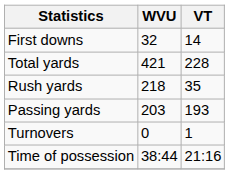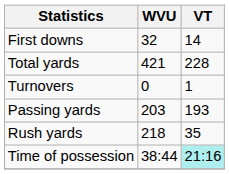rows swapped: (45, 86) <-> (41, 133)
(203, 156) no background -> (203, 156) paleturquoise background
